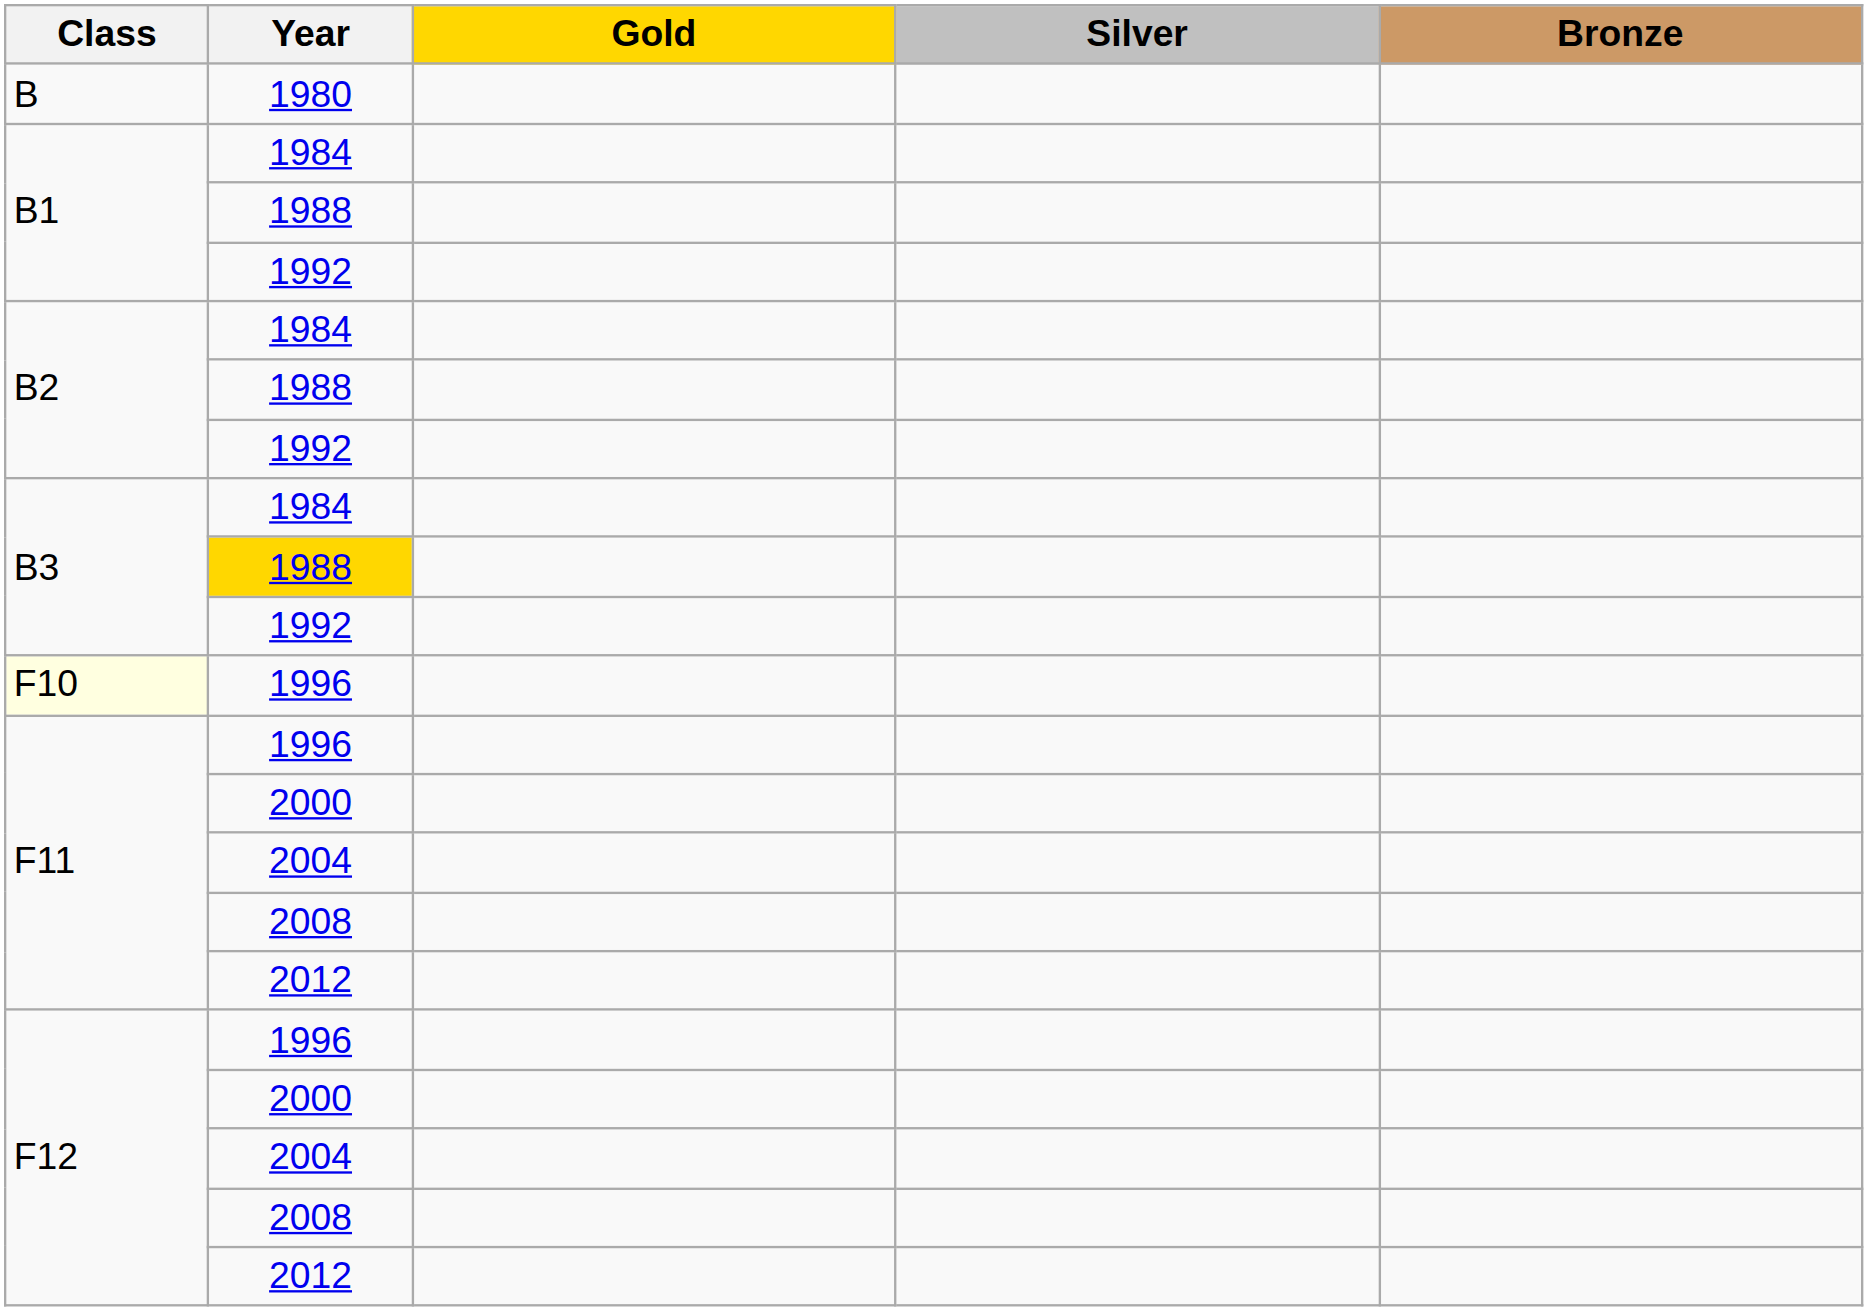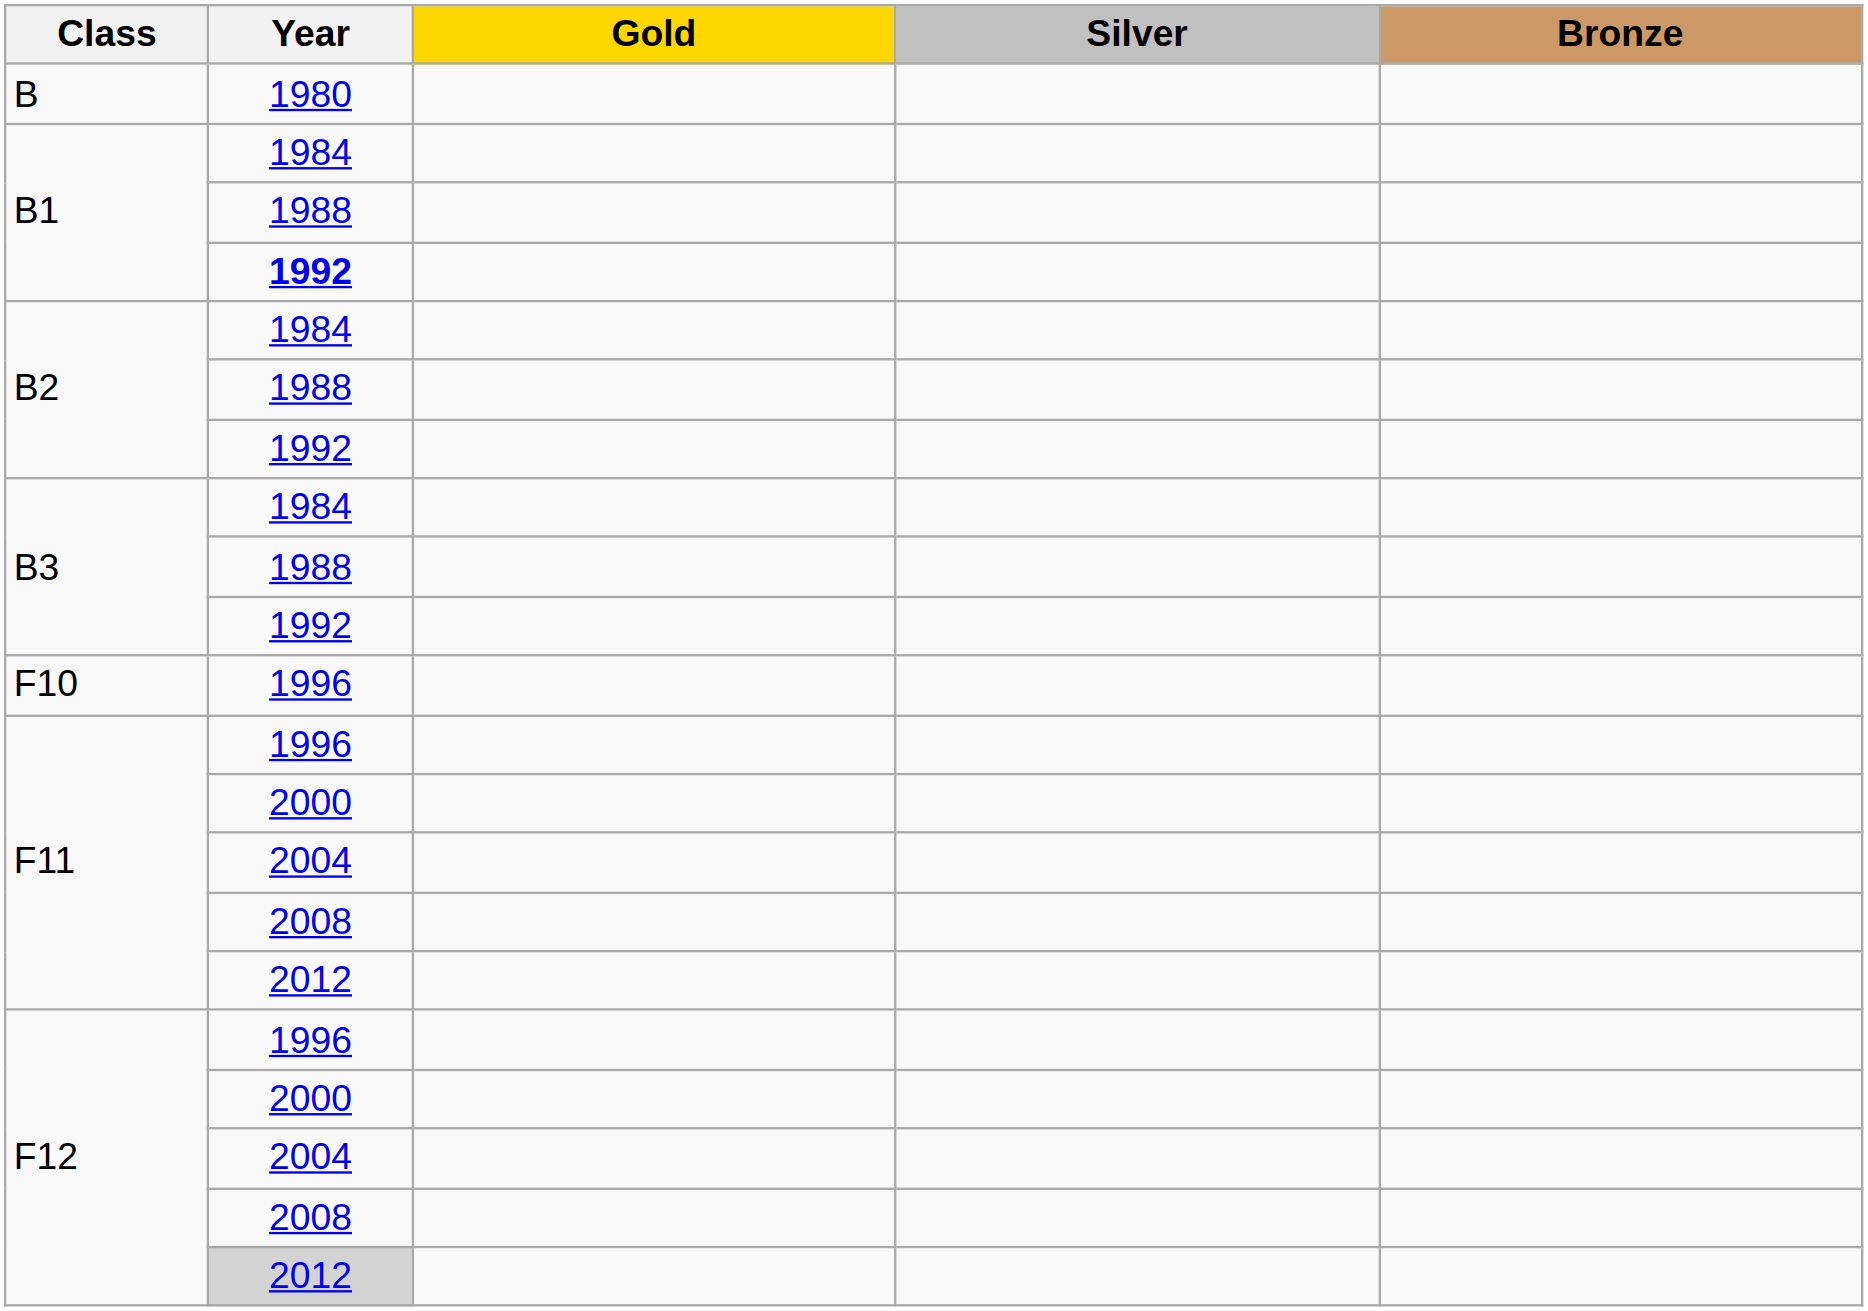(311, 270) normal -> (311, 270) bold
(311, 566) gold background -> (311, 566) no background
(46, 684) lightyellow background -> (46, 684) no background
(311, 1275) no background -> (311, 1275) lightgrey background
